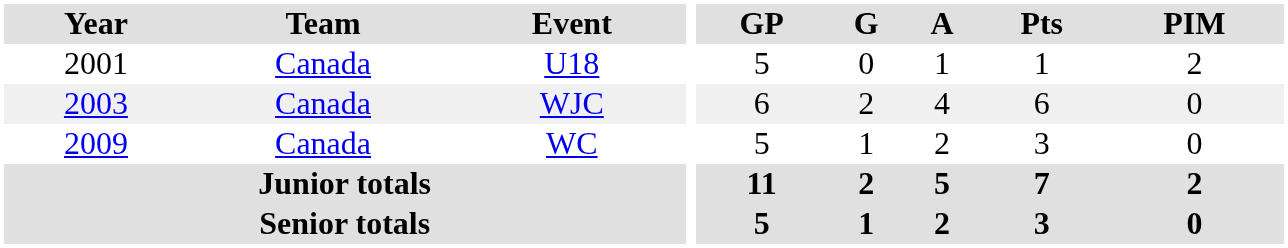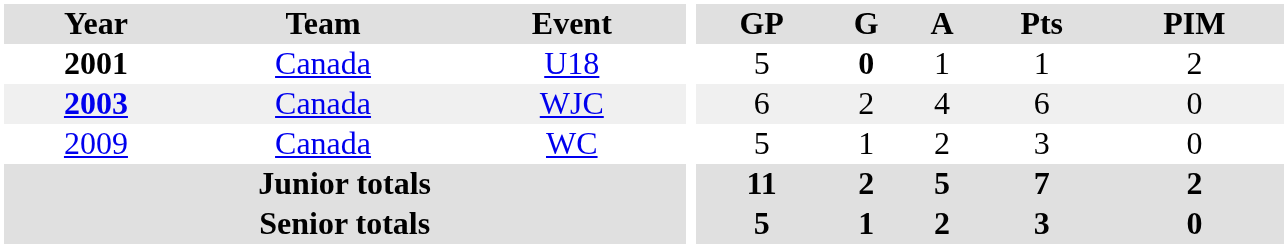(96, 63) normal -> (96, 63) bold
(866, 63) normal -> (866, 63) bold
(96, 103) normal -> (96, 103) bold
